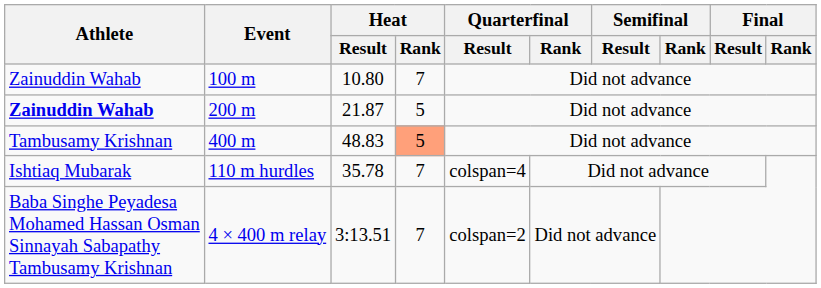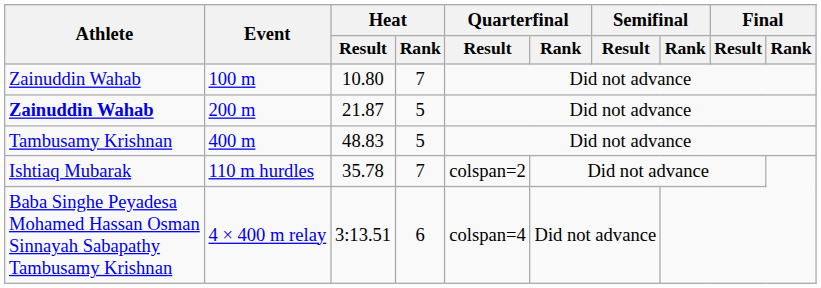(420, 141) lightsalmon background -> (420, 141) no background
(488, 171) colspan=4 -> (488, 171) colspan=2
(420, 235) 7 -> (420, 235) 6
(488, 235) colspan=2 -> (488, 235) colspan=4
